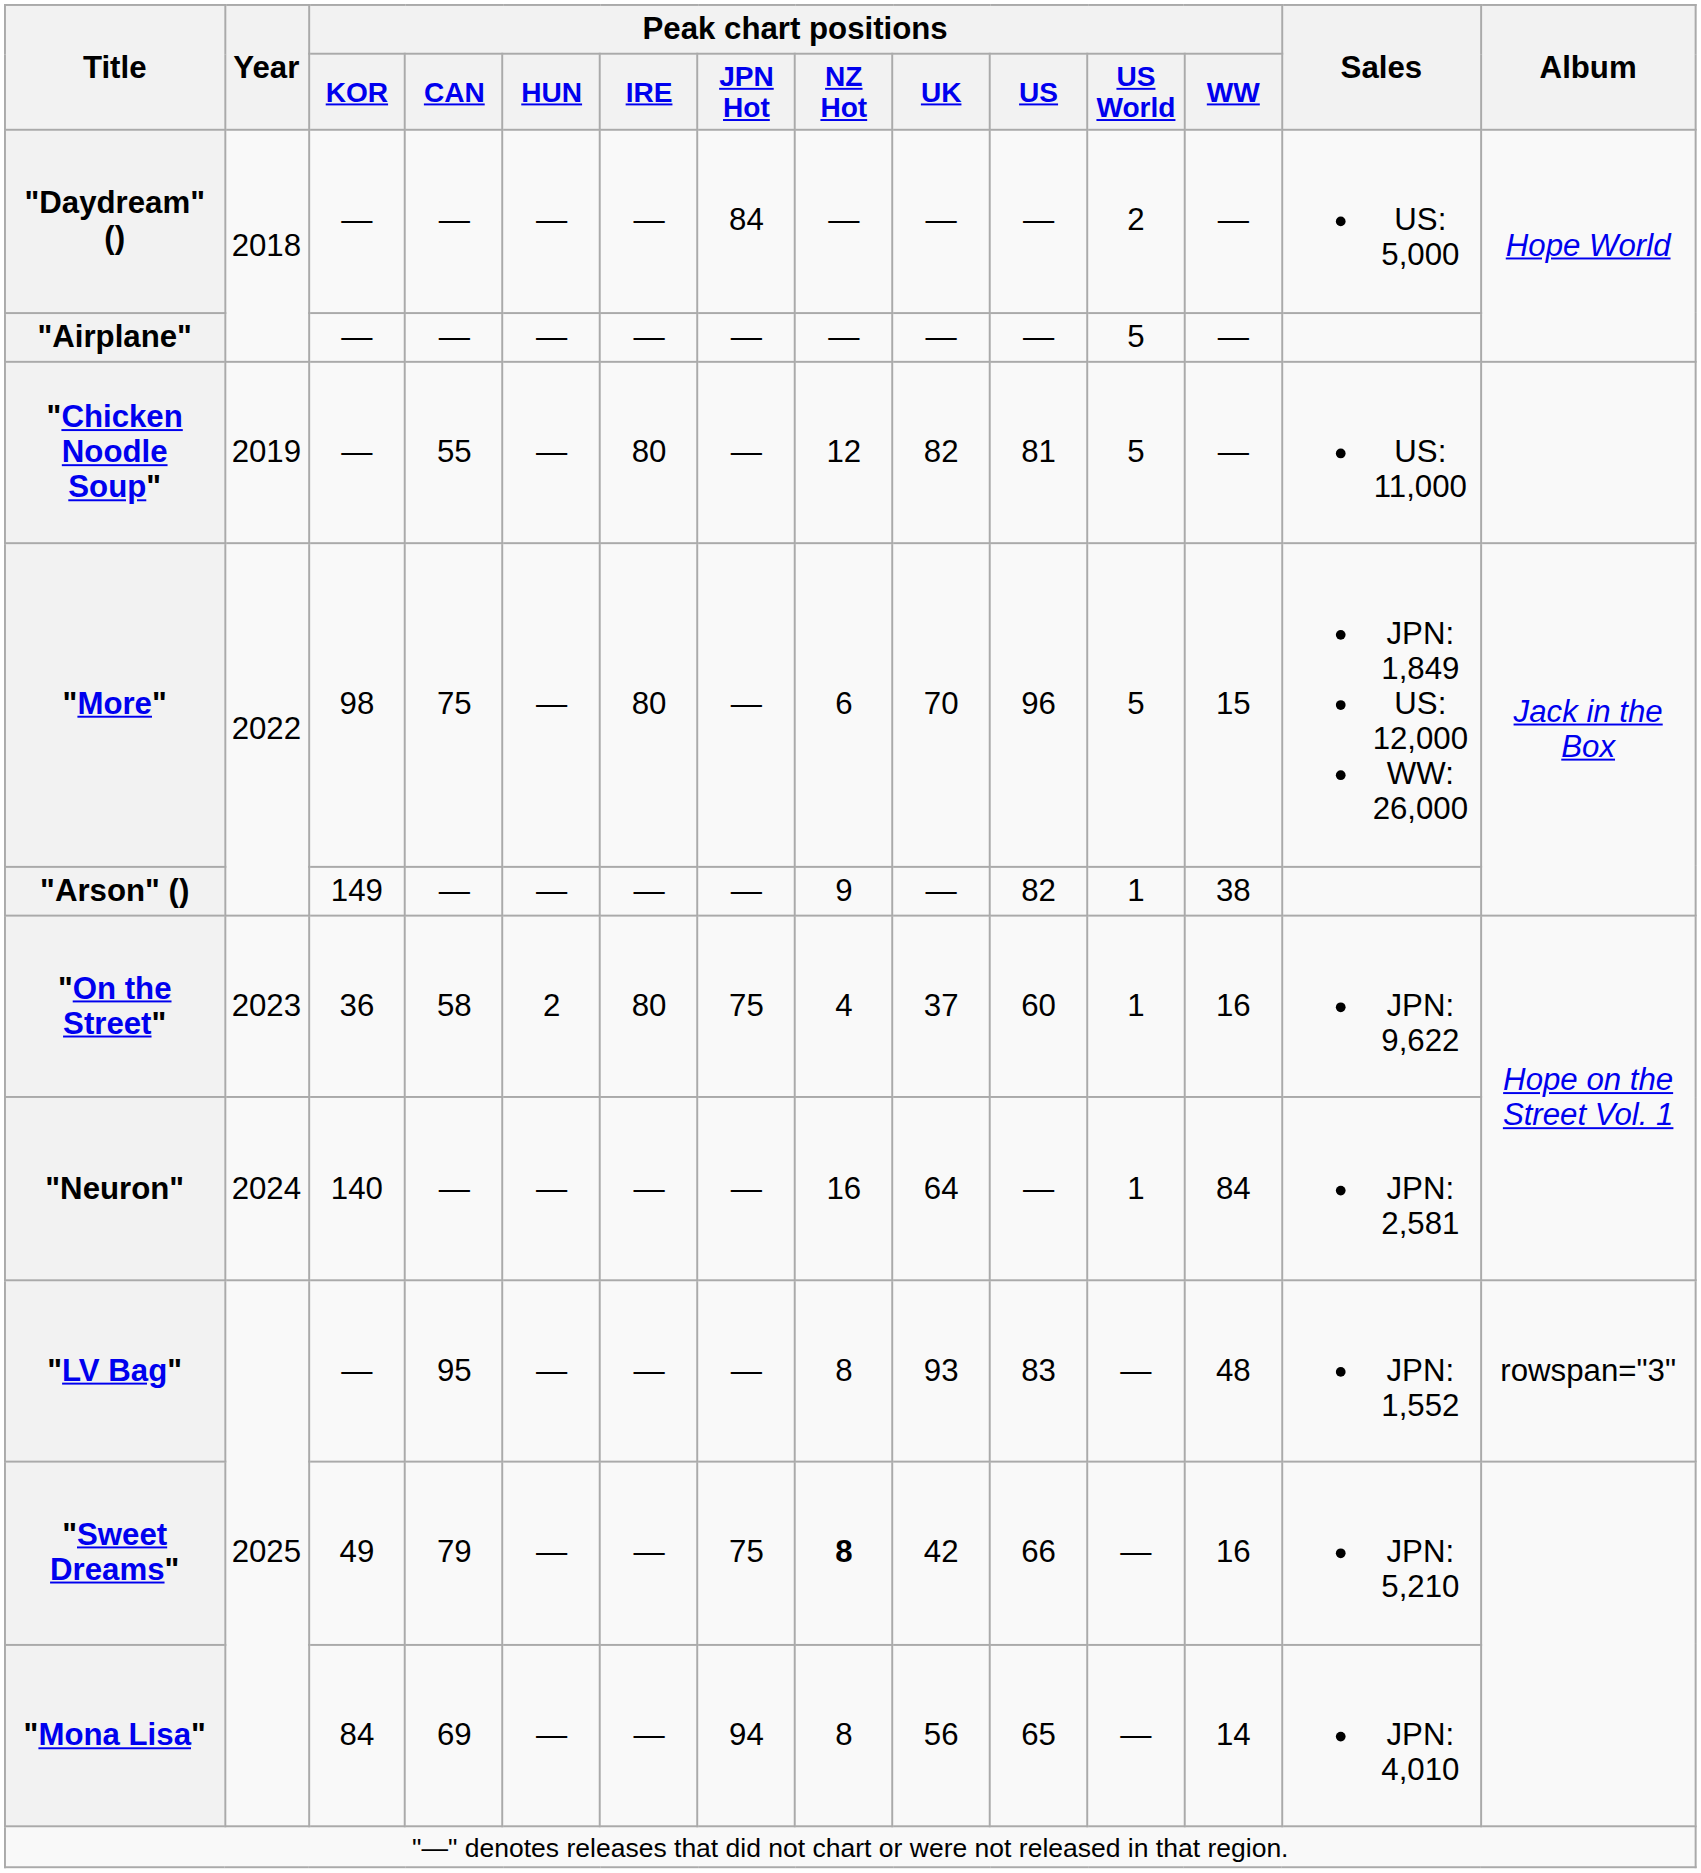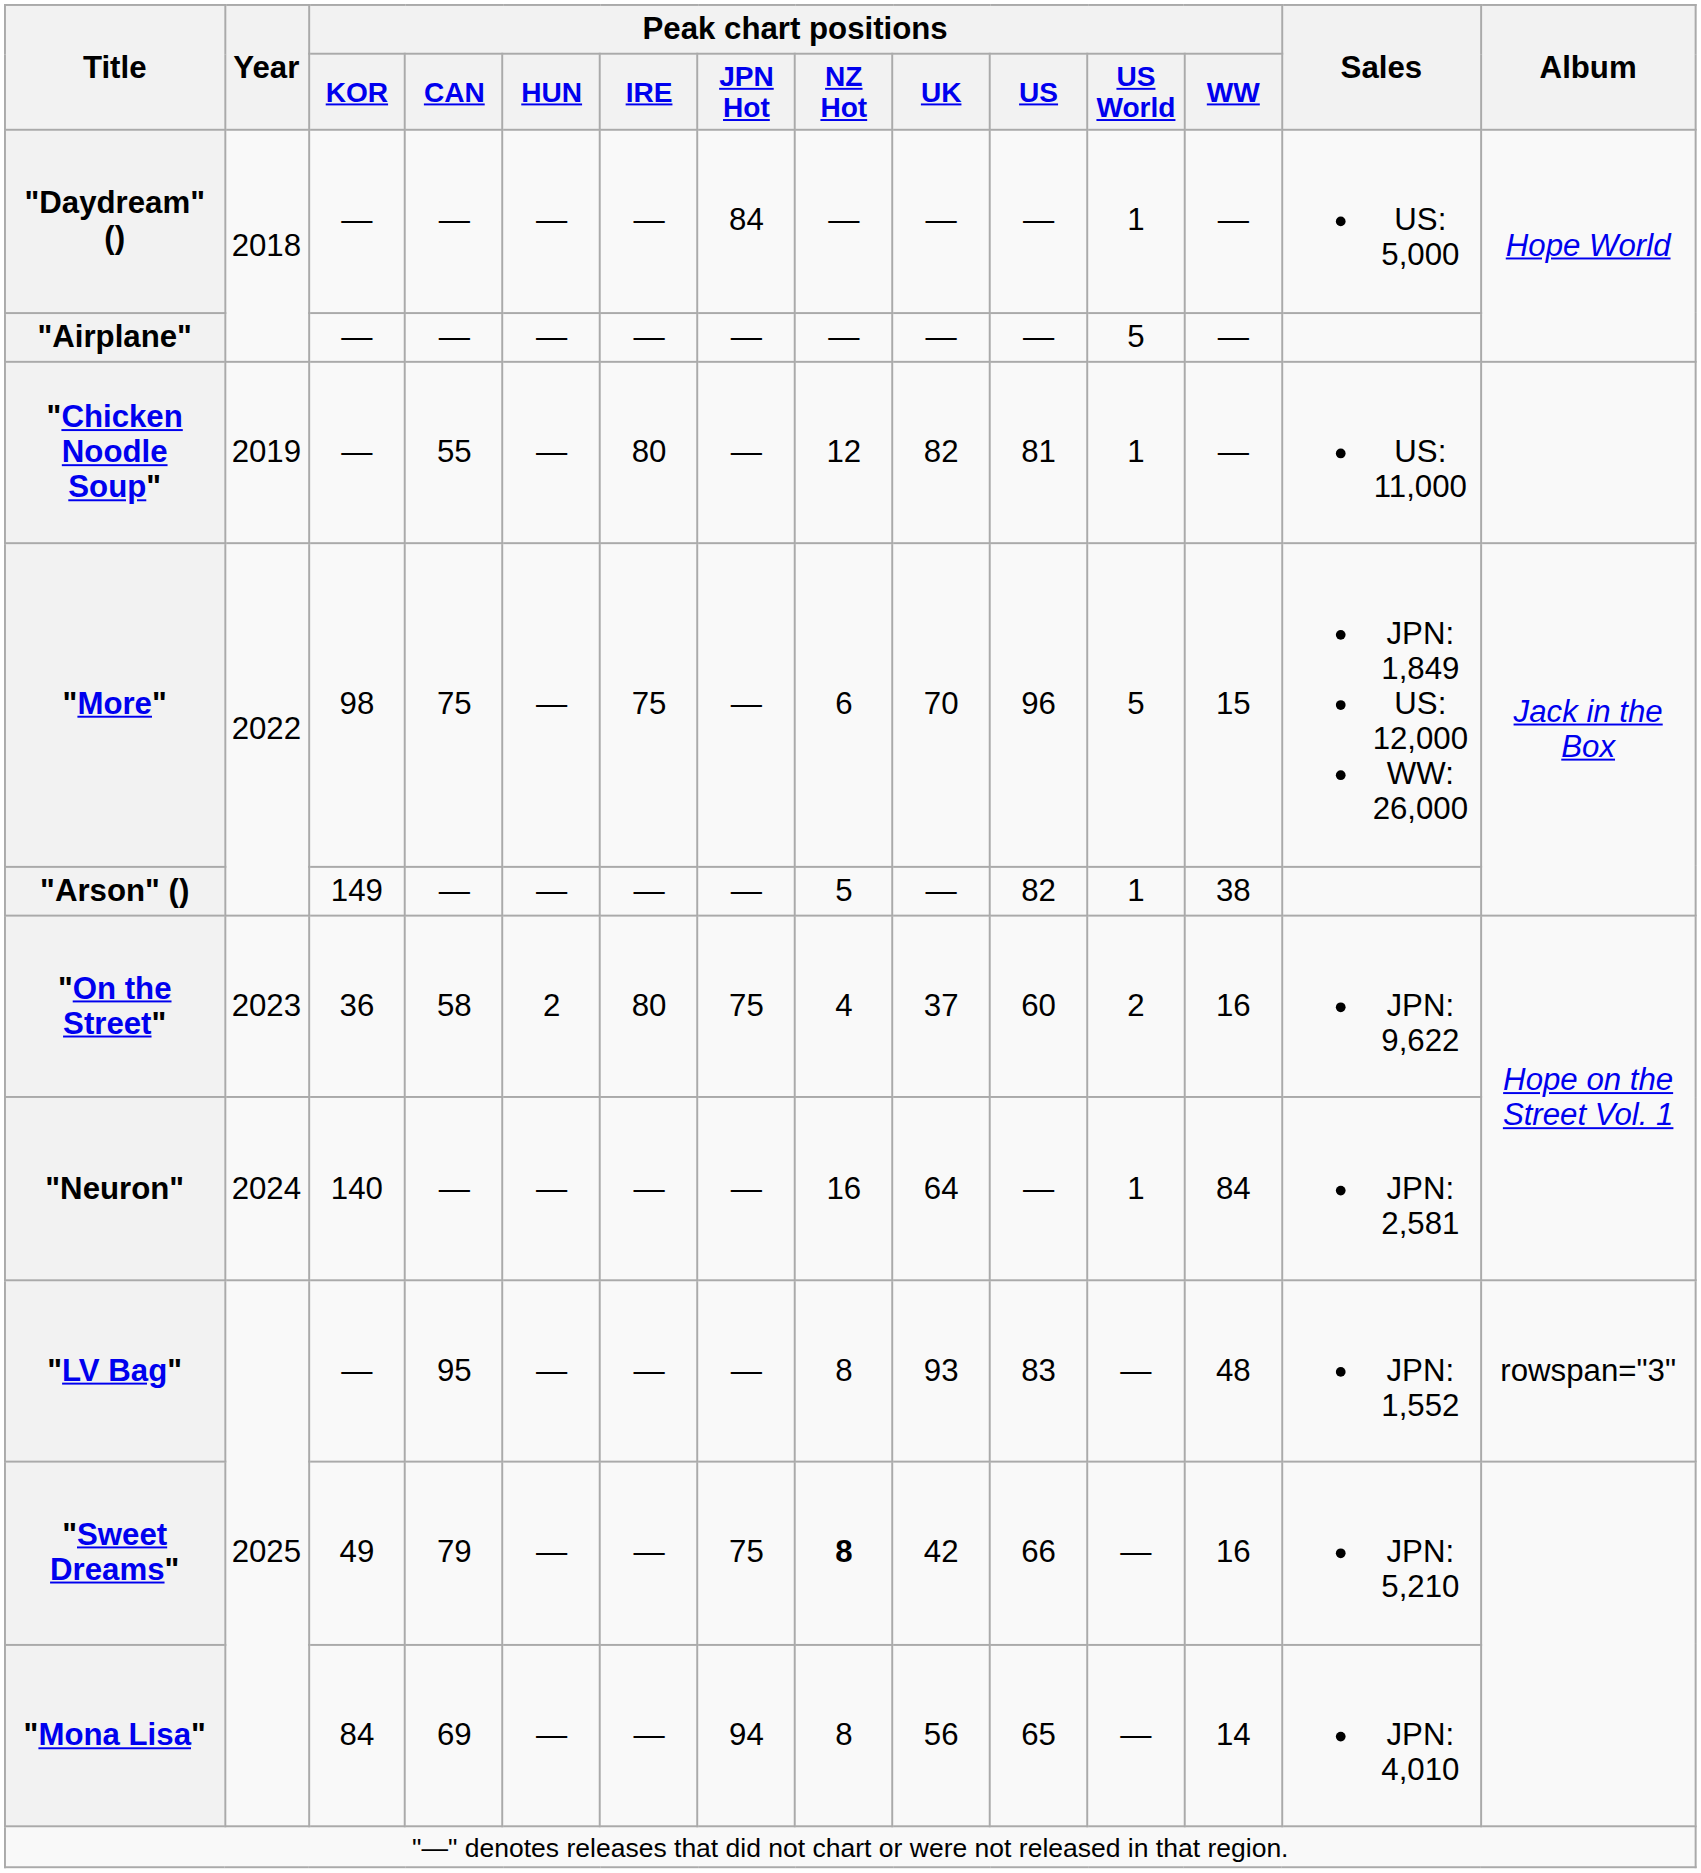(1136, 220) 2 -> (1136, 220) 1
(1136, 452) 5 -> (1136, 452) 1
(649, 704) 80 -> (649, 704) 75
(844, 890) 9 -> (844, 890) 5
(1136, 1006) 1 -> (1136, 1006) 2
